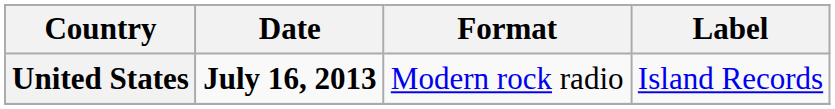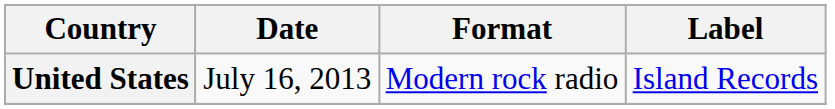(290, 78) bold -> (287, 78) normal
